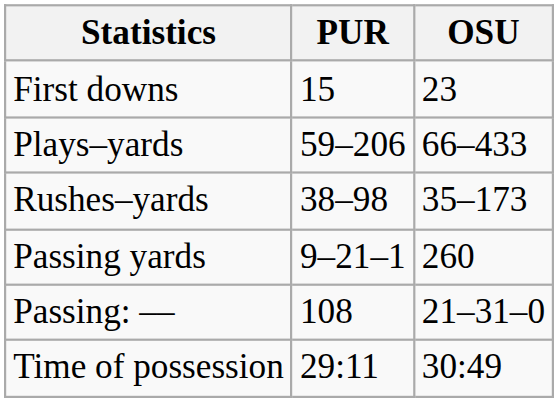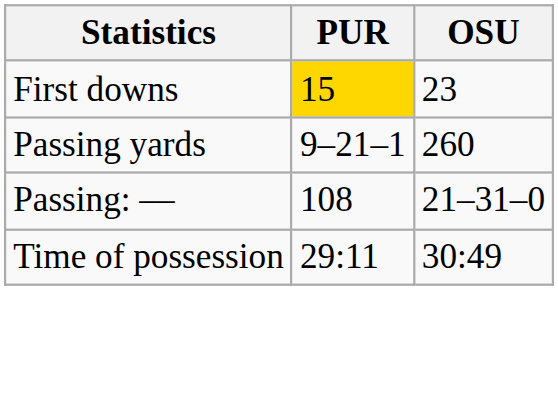(318, 88) no background -> (318, 88) gold background
- row: (98, 144)
- row: (111, 200)
